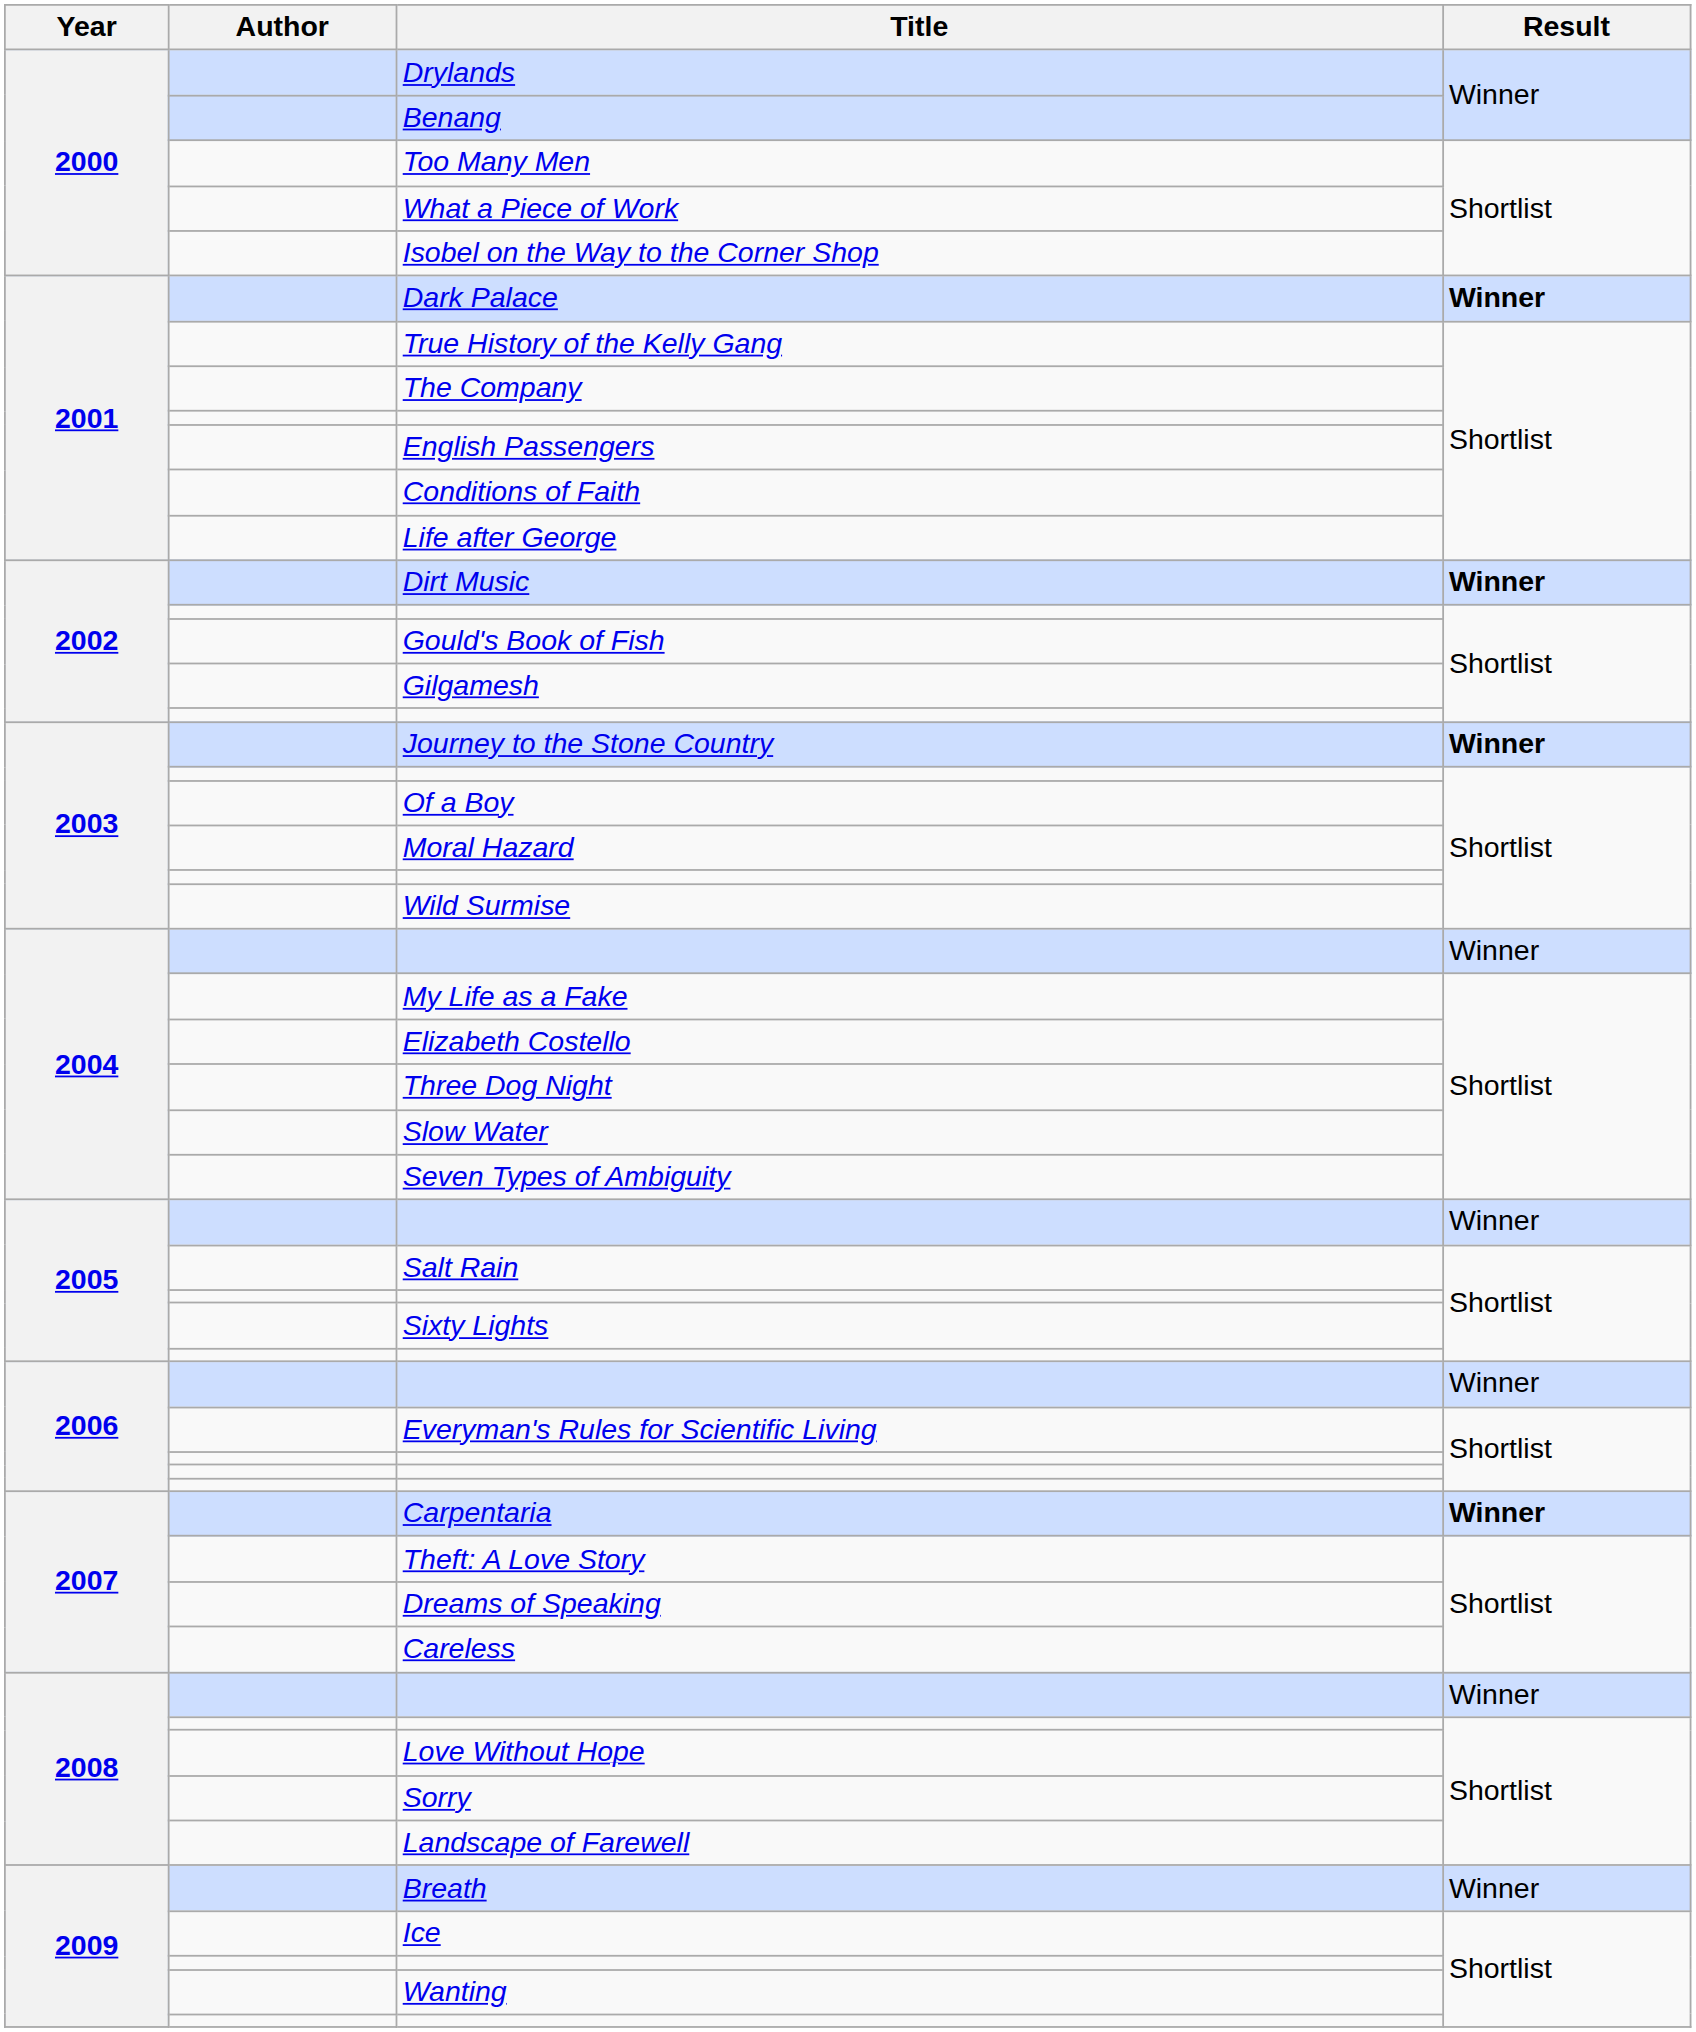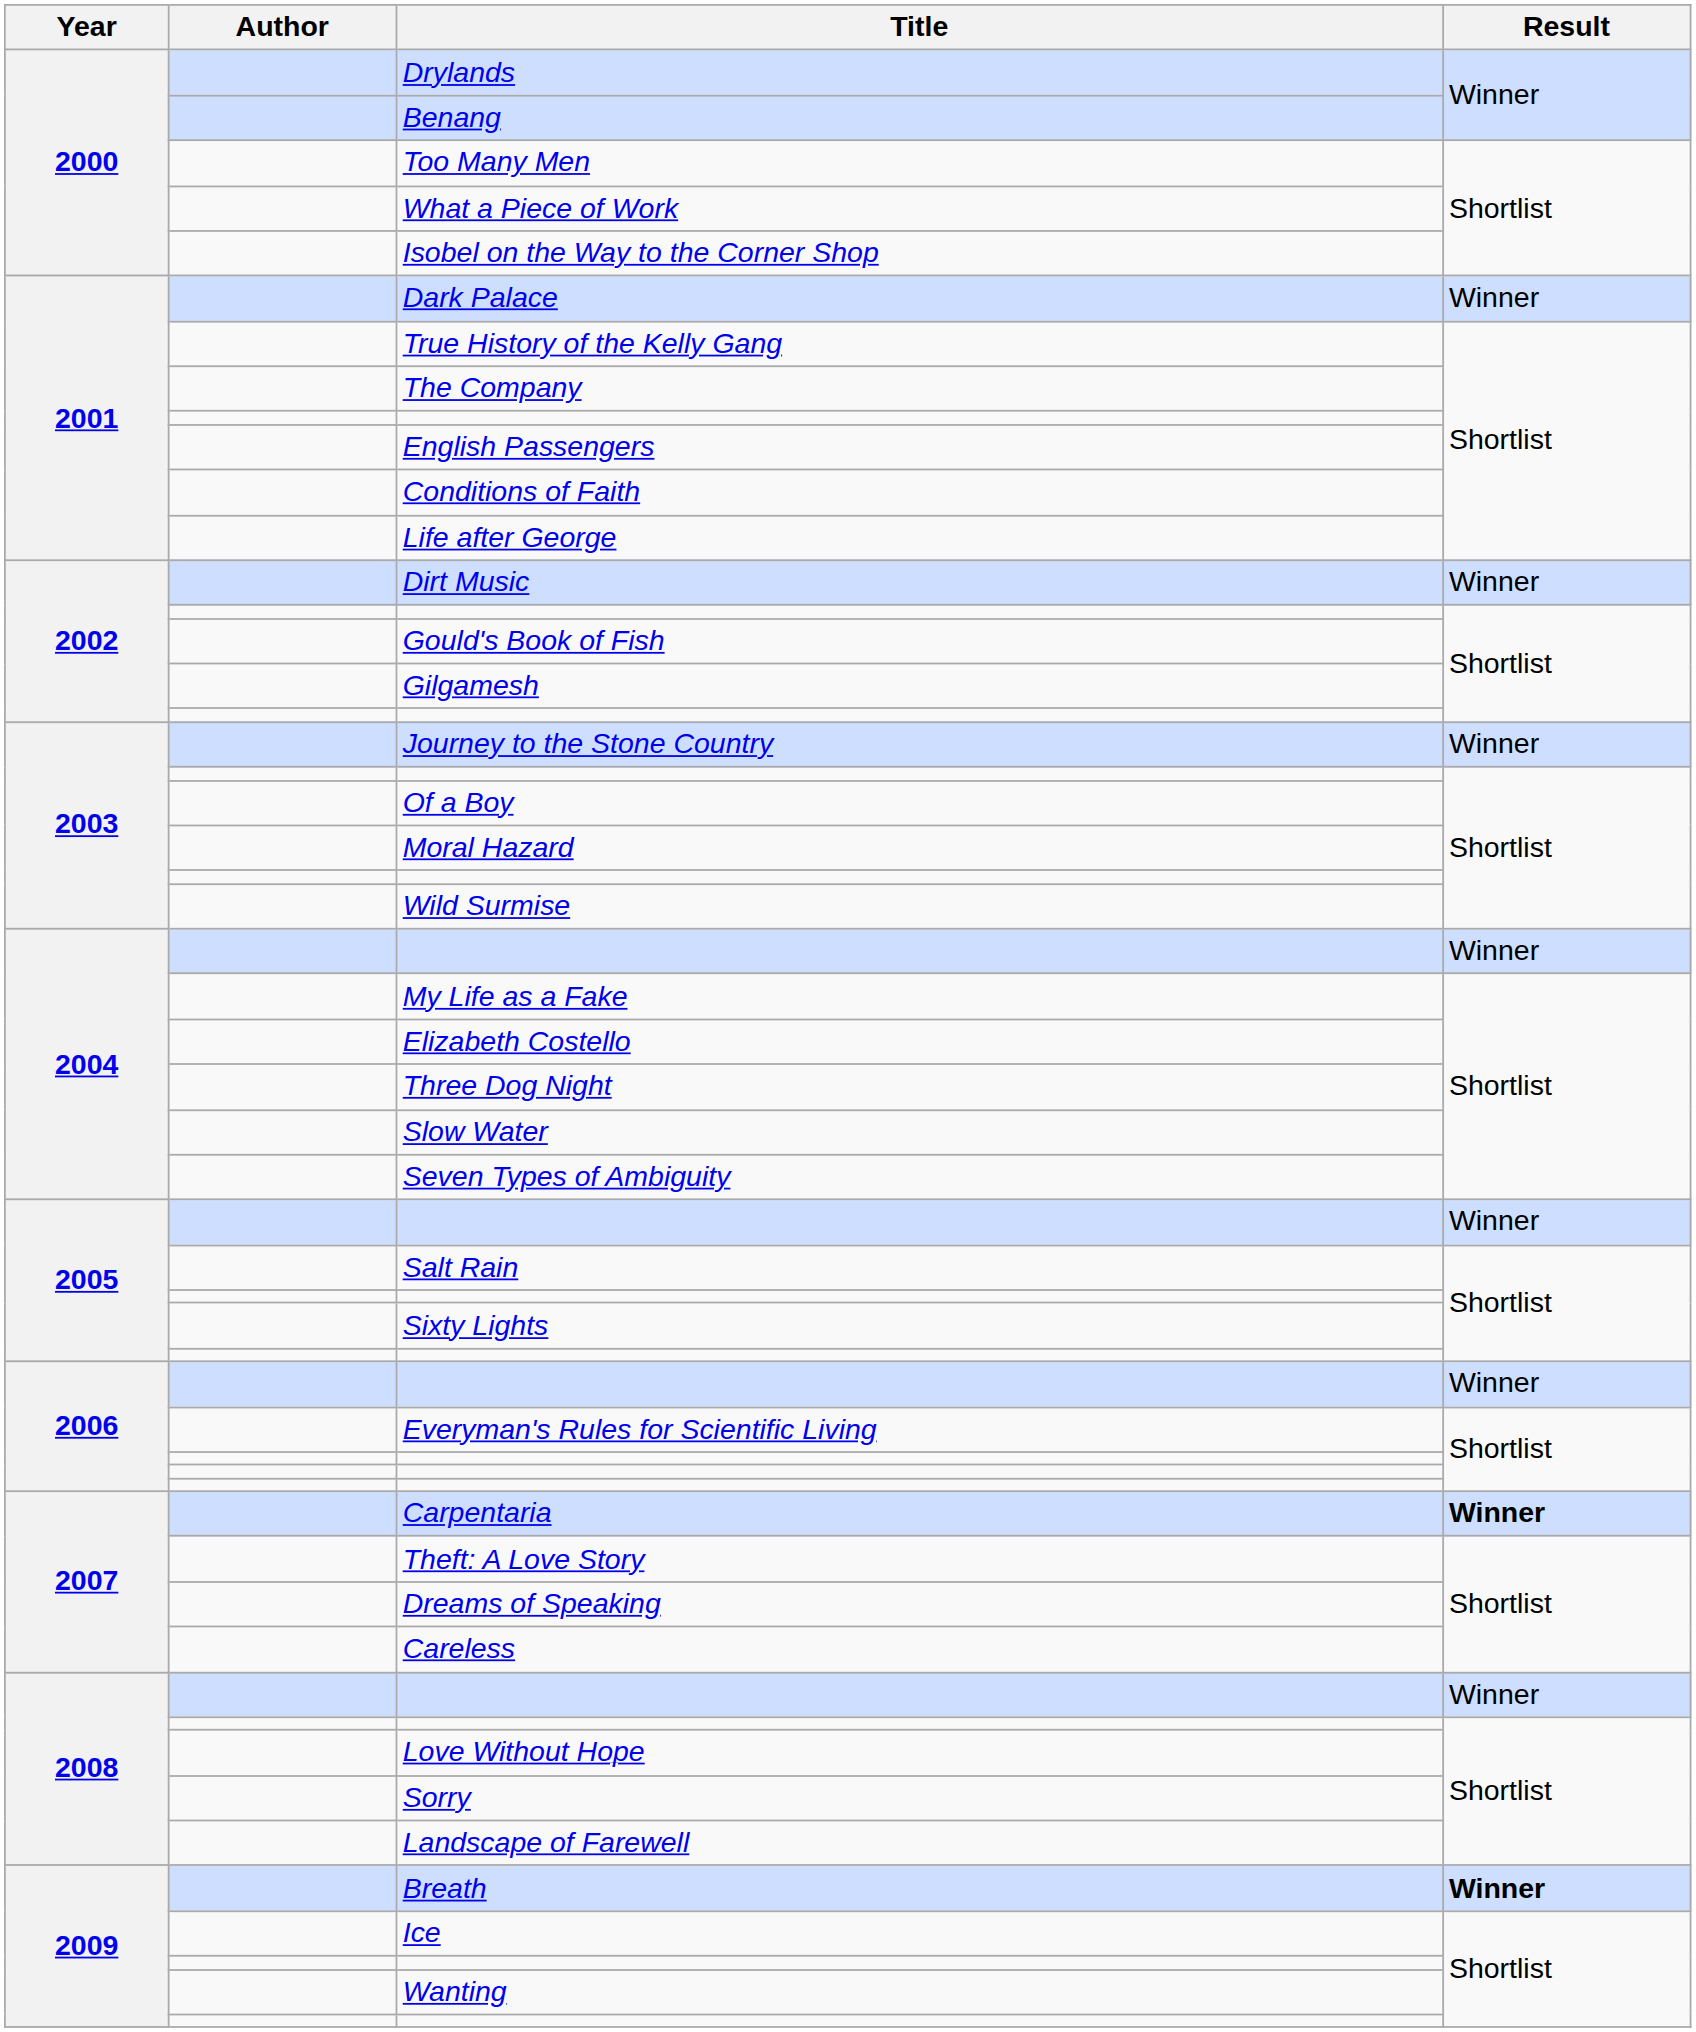(1497, 298) bold -> (1494, 298) normal
(1497, 582) bold -> (1494, 582) normal
(1497, 743) bold -> (1494, 743) normal
(1494, 1887) normal -> (1497, 1887) bold
